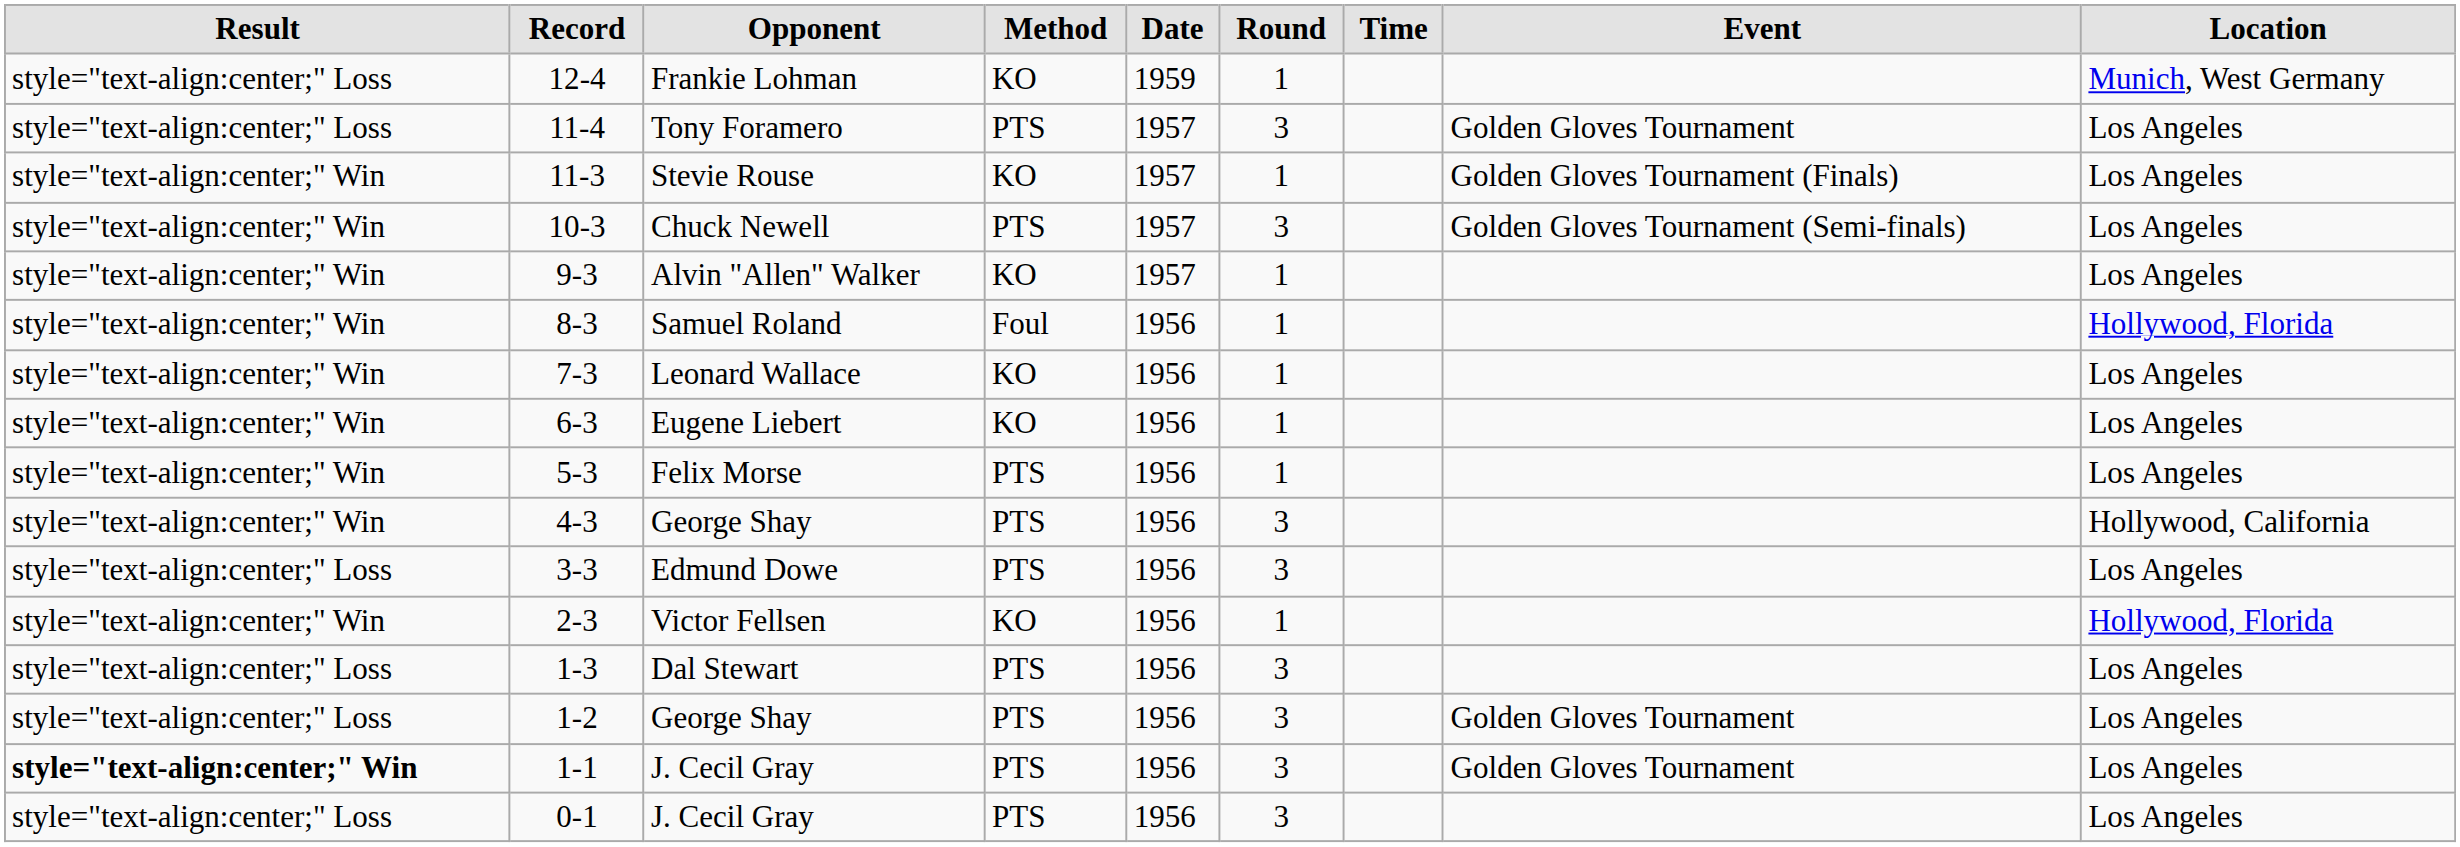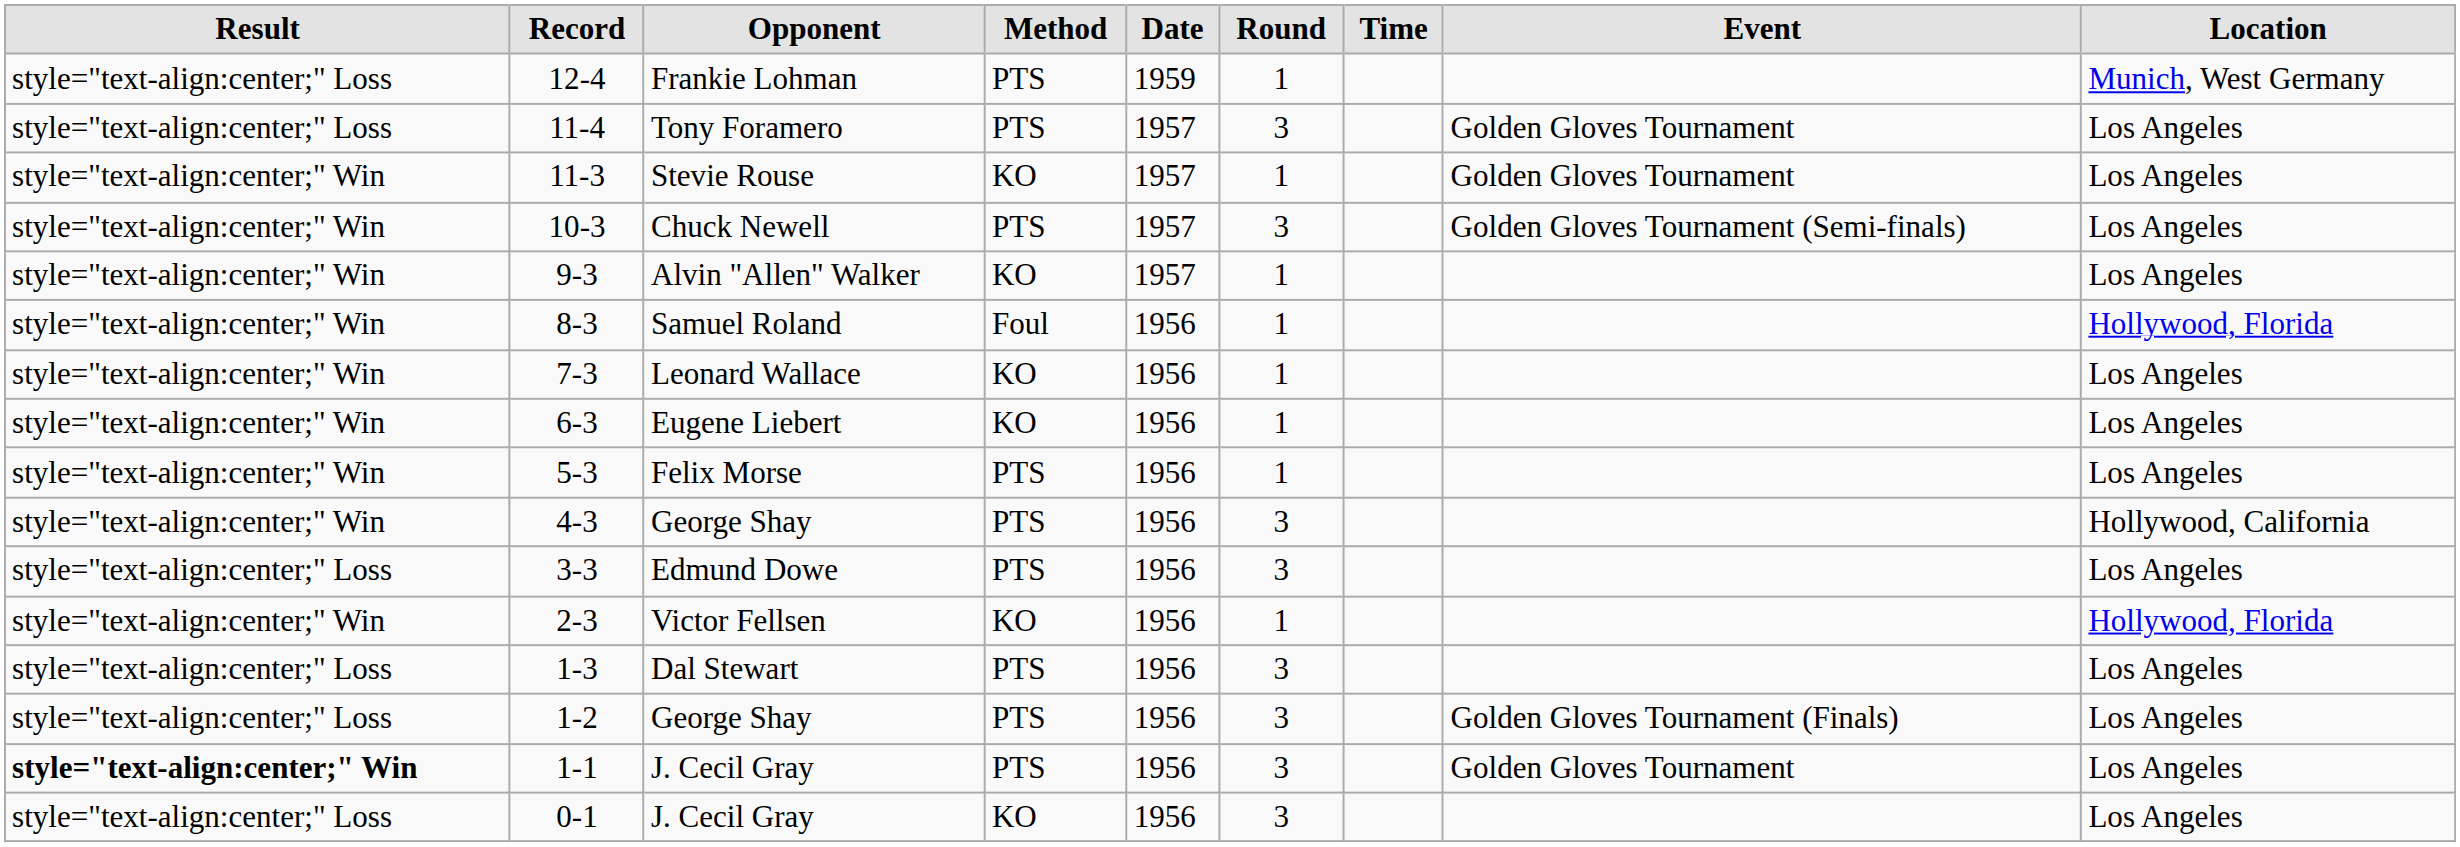(1014, 78) KO -> (1019, 78) PTS
(1675, 176) Golden Gloves Tournament (Finals) -> (1622, 176) Golden Gloves Tournament
(1622, 718) Golden Gloves Tournament -> (1675, 718) Golden Gloves Tournament (Finals)
(1019, 816) PTS -> (1014, 816) KO
